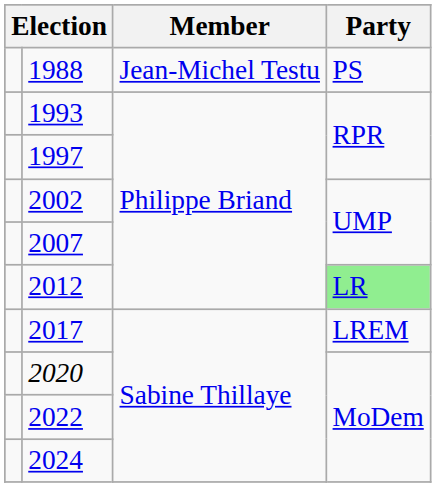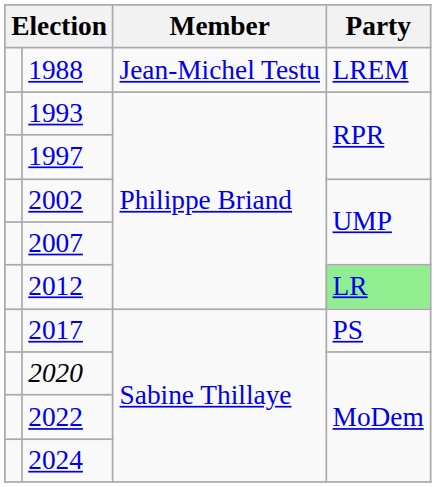(348, 69) PS -> (371, 69) LREM
(371, 329) LREM -> (348, 329) PS
